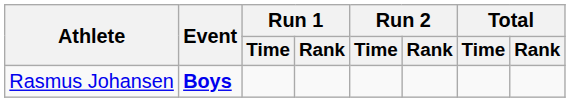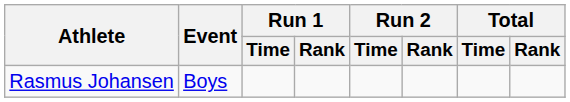(207, 82) bold -> (205, 82) normal
